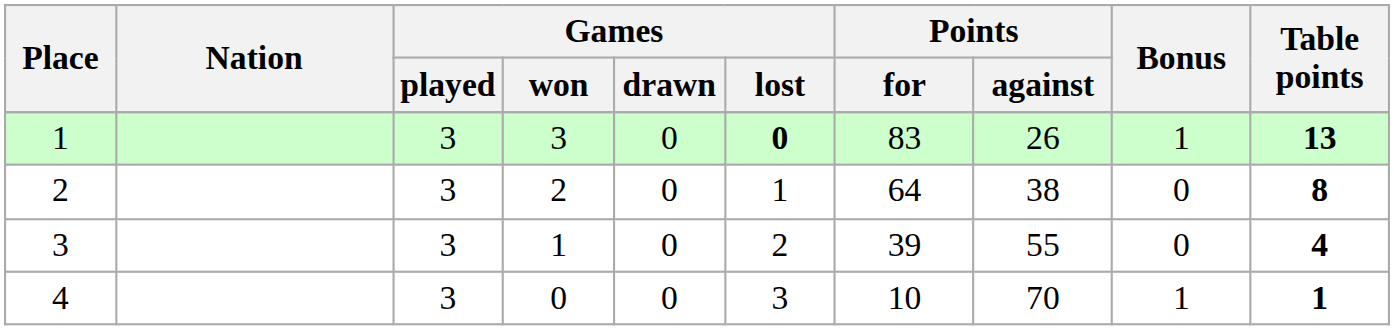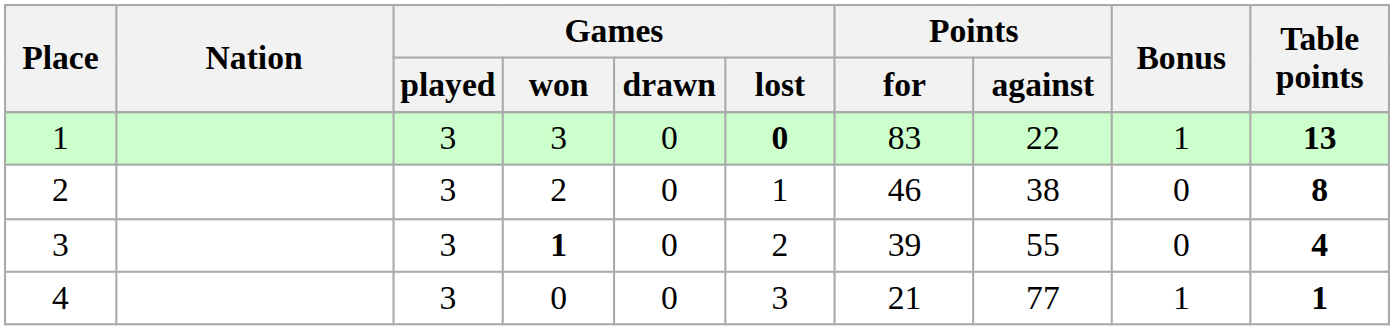(1043, 137) 26 -> (1043, 137) 22
(905, 191) 64 -> (905, 191) 46
(559, 244) normal -> (559, 244) bold
(905, 297) 10 -> (905, 297) 21
(1043, 297) 70 -> (1043, 297) 77
